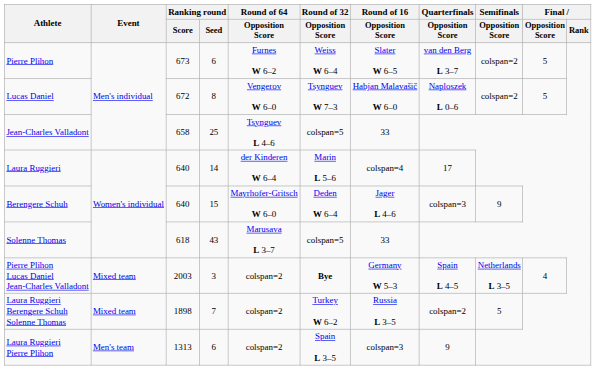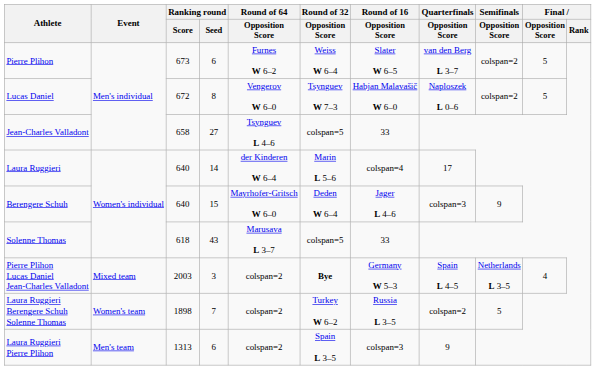(214, 132) 25 -> (214, 132) 27
(114, 312) Mixed team -> (119, 312) Women's team
